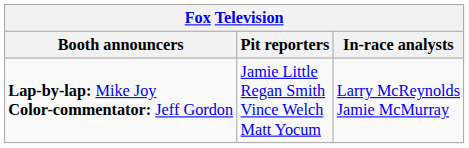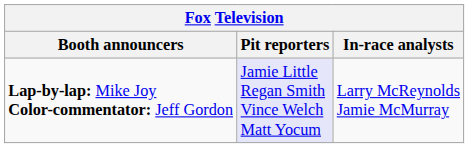(283, 100) no background -> (283, 100) lavender background
